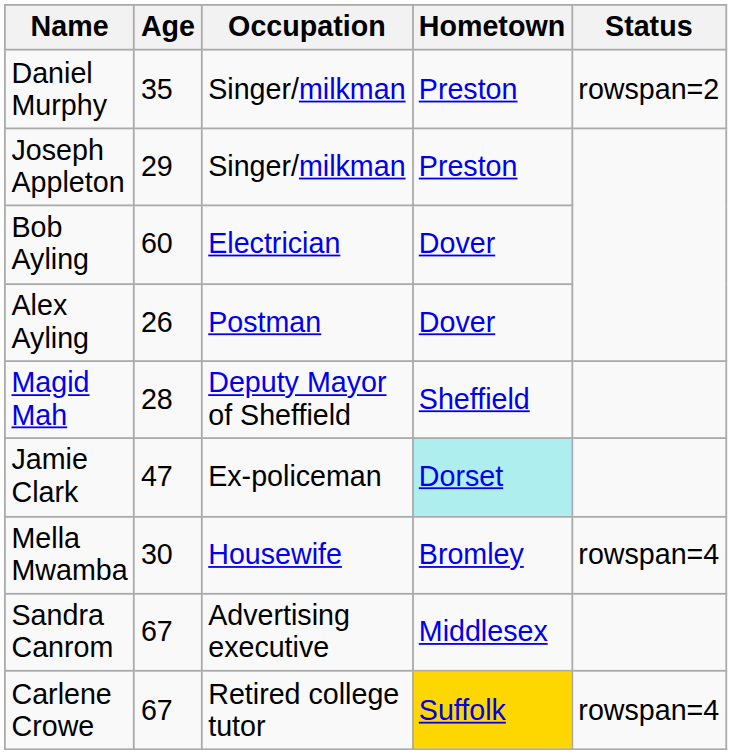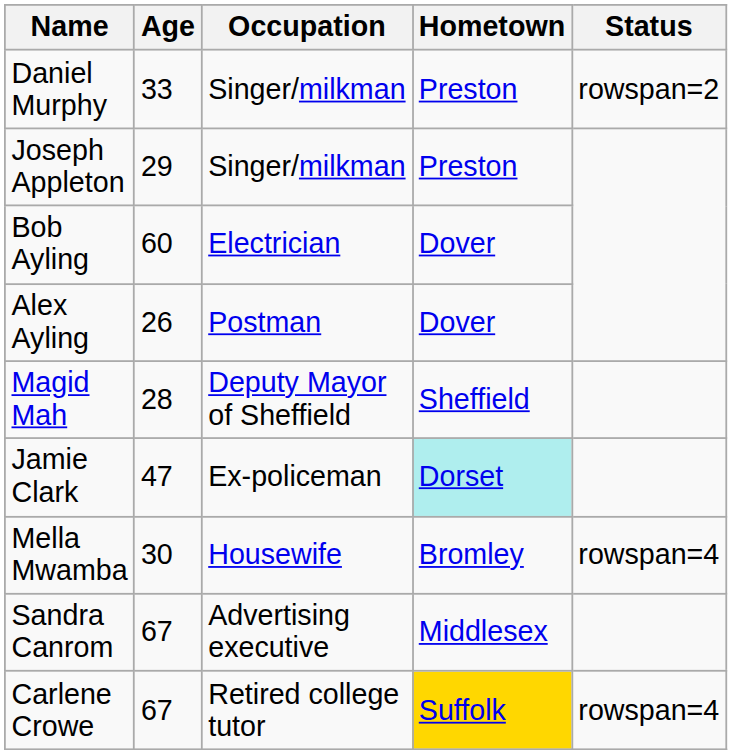(157, 88) 35 -> (157, 88) 33
